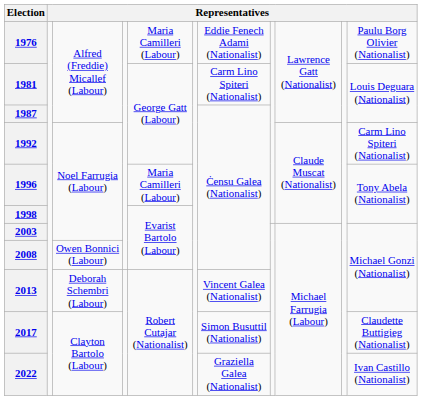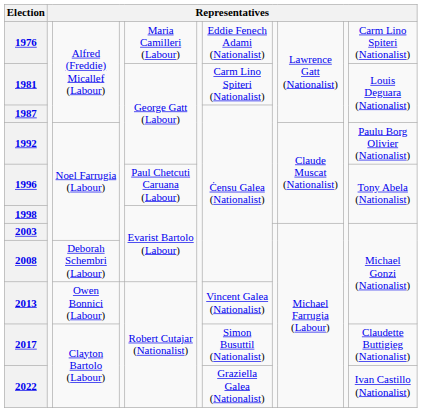(382, 42) Paulu Borg Olivier (Nationalist) -> (383, 42) Carm Lino Spiteri (Nationalist)
(382, 143) Carm Lino Spiteri (Nationalist) -> (383, 143) Paulu Borg Olivier (Nationalist)
(160, 185) Maria Camilleri (Labour) -> (161, 185) Paul Chetcuti Caruana (Labour)
(88, 255) Owen Bonnici (Labour) -> (86, 261) Deborah Schembri (Labour)
(88, 290) Deborah Schembri (Labour) -> (86, 303) Owen Bonnici (Labour)
